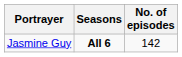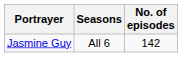(99, 43) bold -> (99, 43) normal
